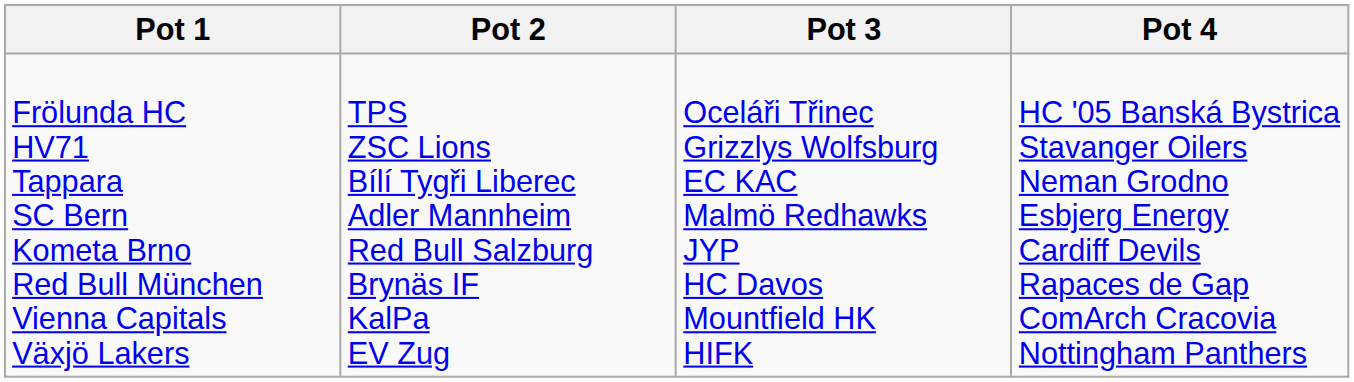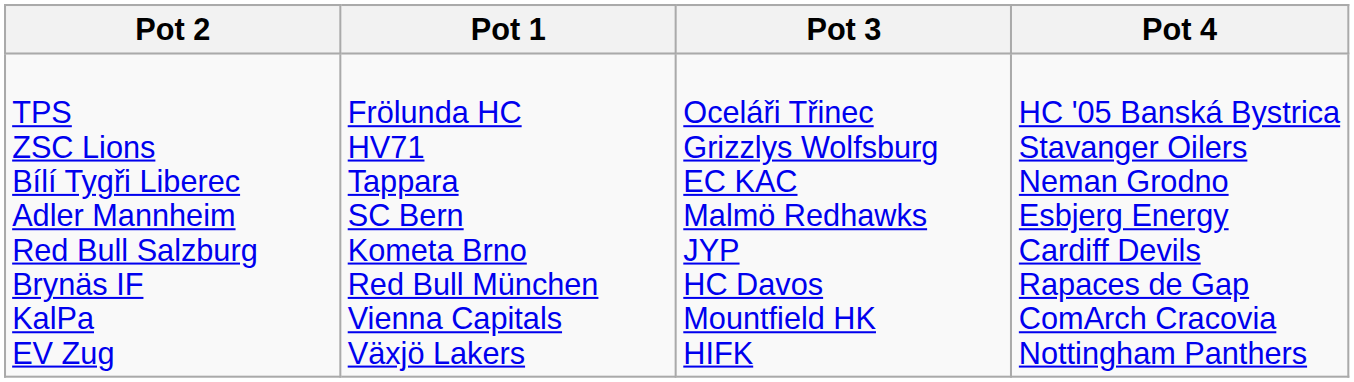columns swapped: (173, 30) <-> (508, 30)
